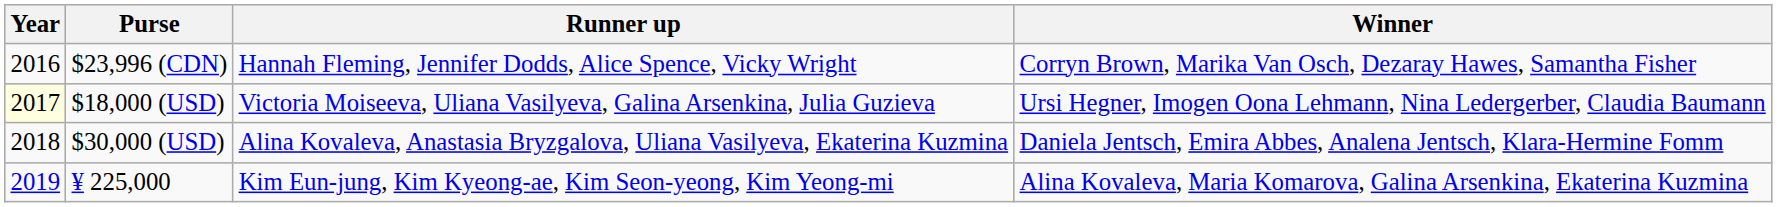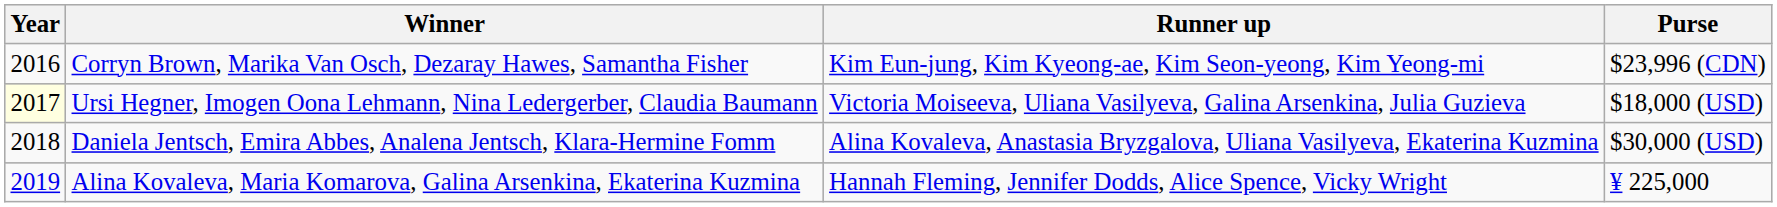columns swapped: (1393, 24) <-> (149, 24)
(548, 63) Hannah Fleming, Jennifer Dodds, Alice Spence, Vicky Wright -> (1157, 63) Kim Eun-jung, Kim Kyeong-ae, Kim Seon-yeong, Kim Yeong-mi
(566, 181) Kim Eun-jung, Kim Kyeong-ae, Kim Seon-yeong, Kim Yeong-mi -> (1138, 181) Hannah Fleming, Jennifer Dodds, Alice Spence, Vicky Wright
